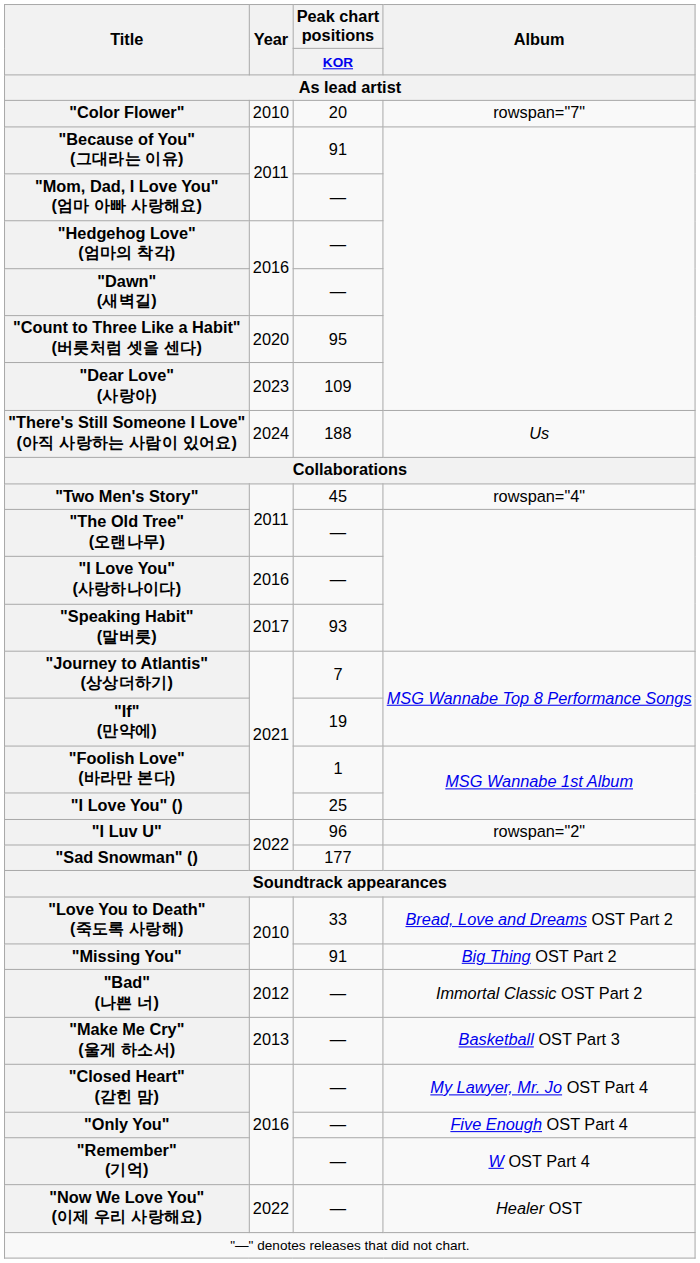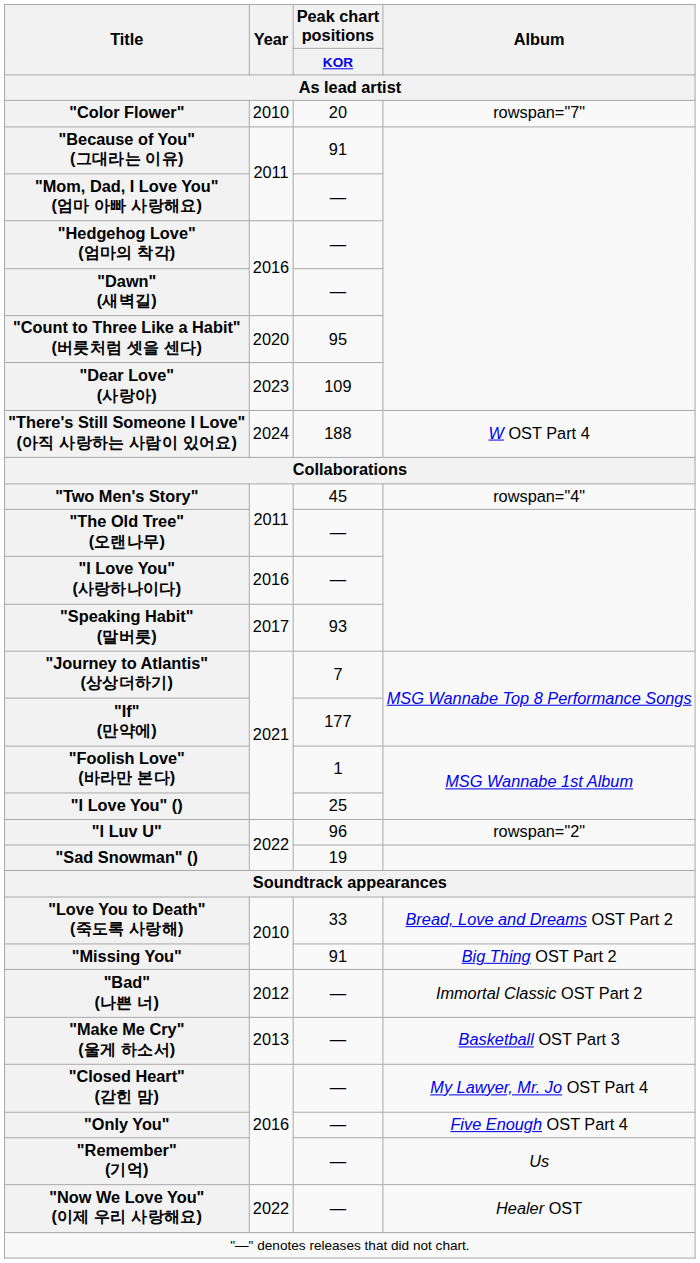(539, 433) Us -> (539, 433) W OST Part 4
(338, 722) 19 -> (338, 722) 177
(338, 857) 177 -> (338, 857) 19
(539, 1161) W OST Part 4 -> (539, 1161) Us
